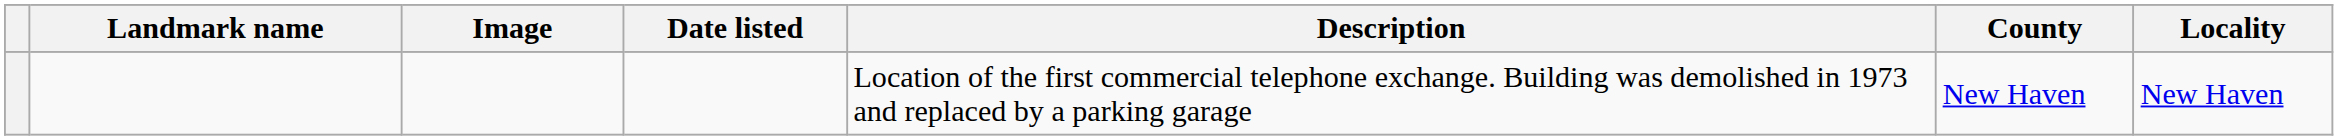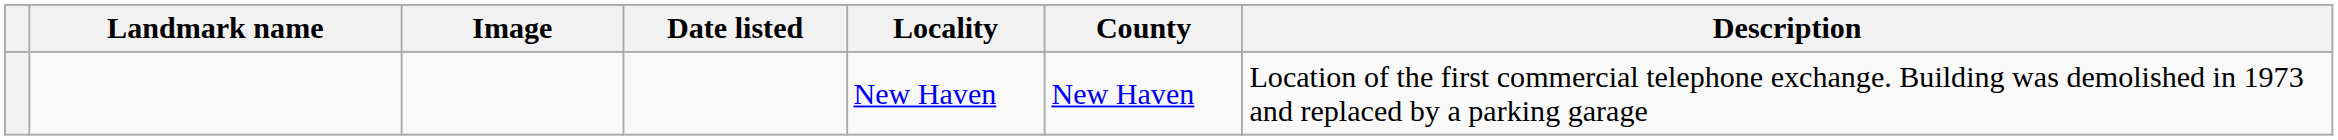columns swapped: (2233, 28) <-> (1391, 28)
